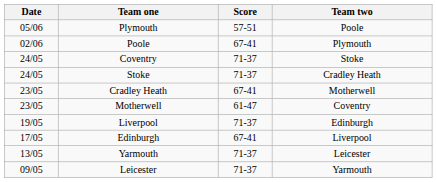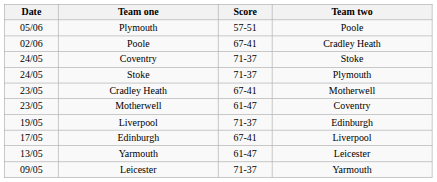(352, 43) Plymouth -> (352, 43) Cradley Heath
(352, 75) Cradley Heath -> (352, 75) Plymouth
(245, 153) 71-37 -> (245, 153) 61-47
